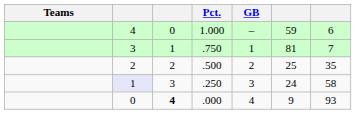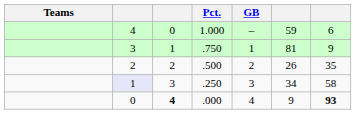(331, 48) 7 -> (331, 48) 9
(291, 65) 25 -> (291, 65) 26
(291, 83) 24 -> (291, 83) 34
(331, 100) normal -> (331, 100) bold
